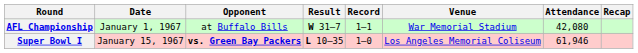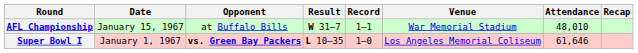(140, 26) January 1, 1967 -> (140, 26) January 15, 1967
(572, 26) 42,080 -> (572, 26) 48,010
(140, 41) January 15, 1967 -> (140, 41) January 1, 1967
(572, 41) 61,946 -> (572, 41) 61,646
